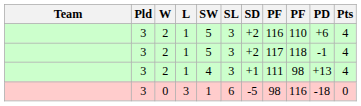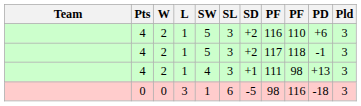columns swapped: (143, 14) <-> (345, 14)
